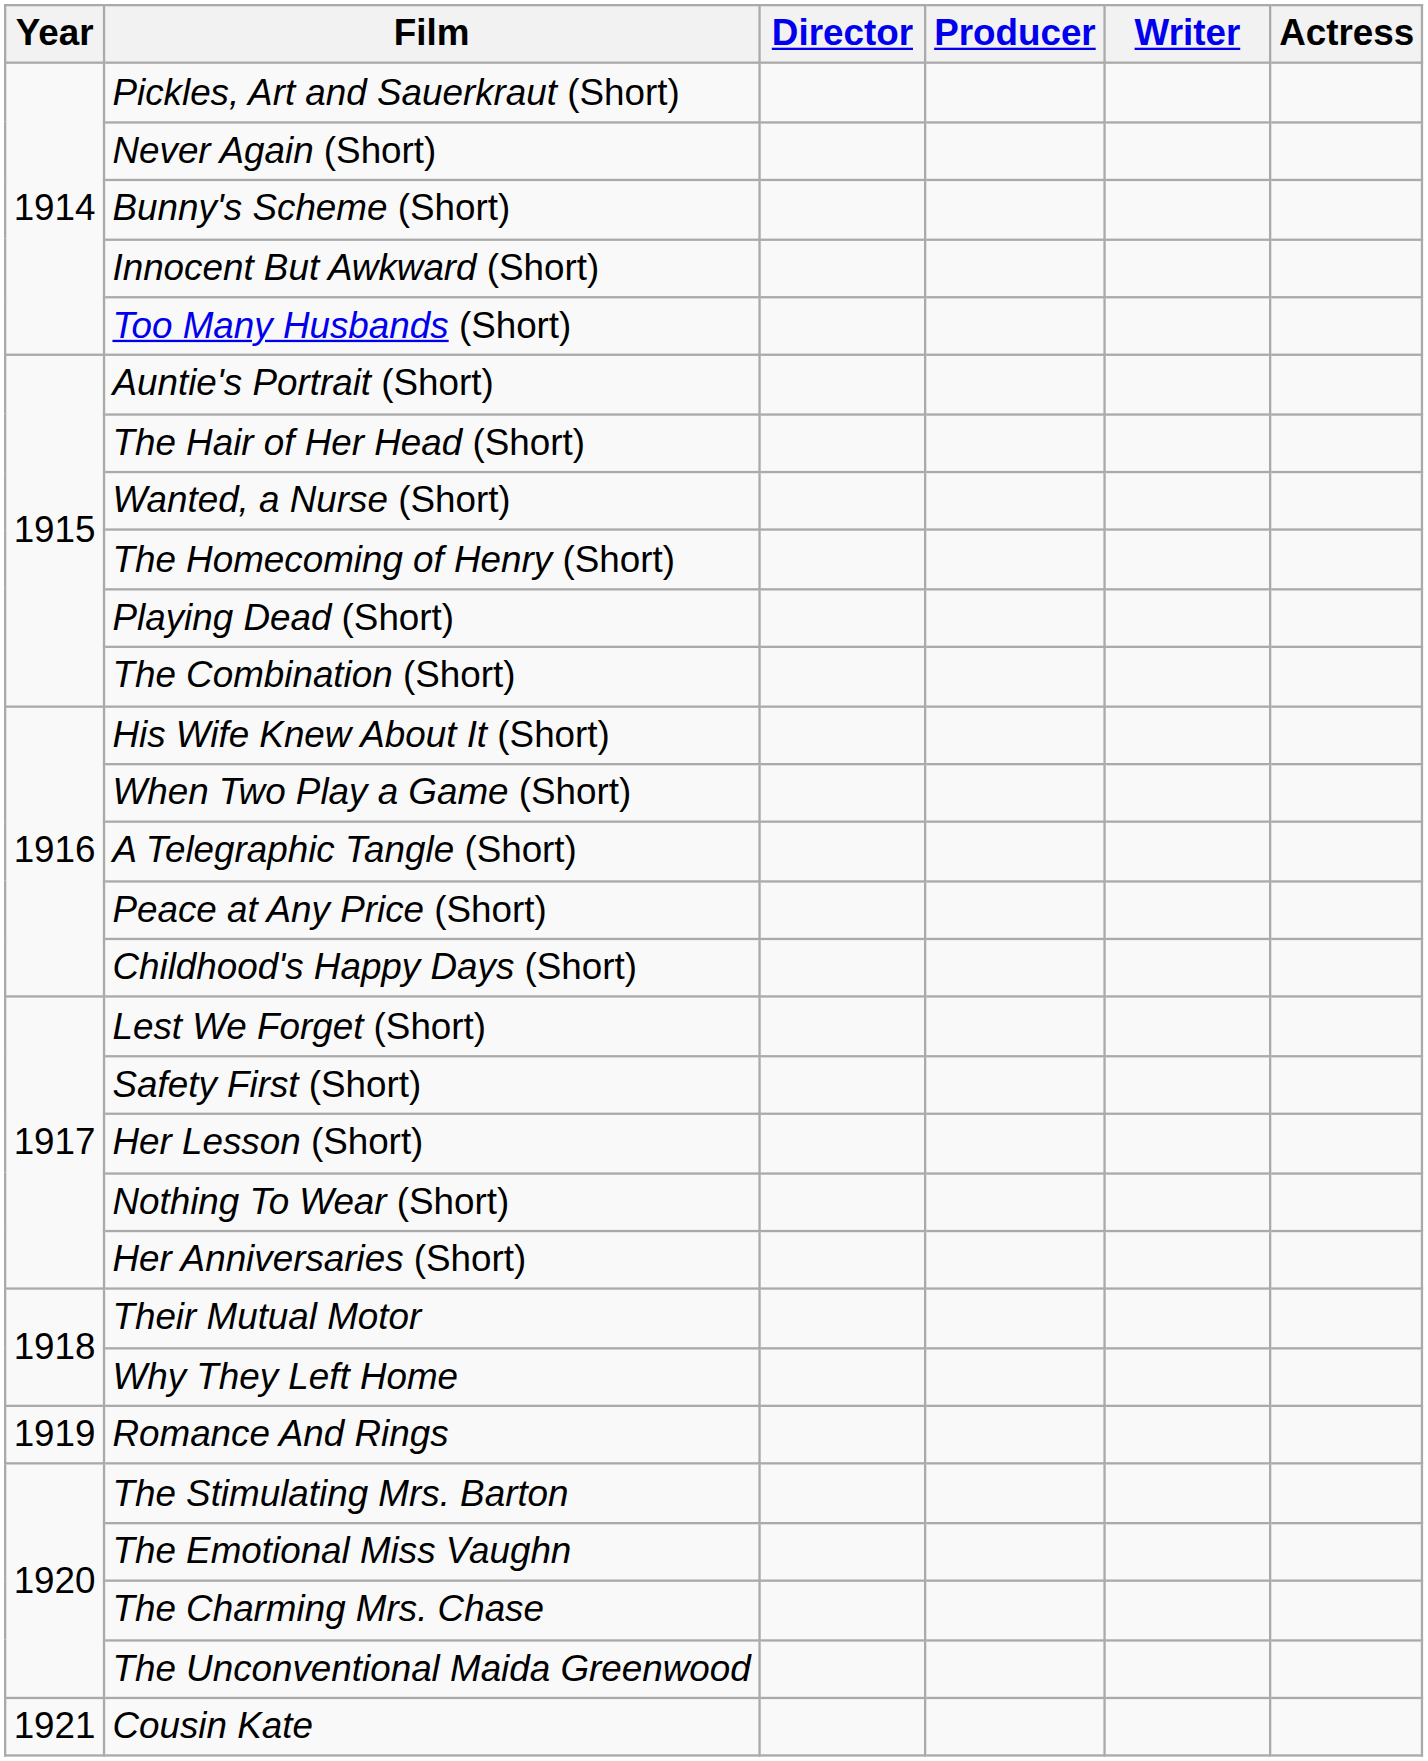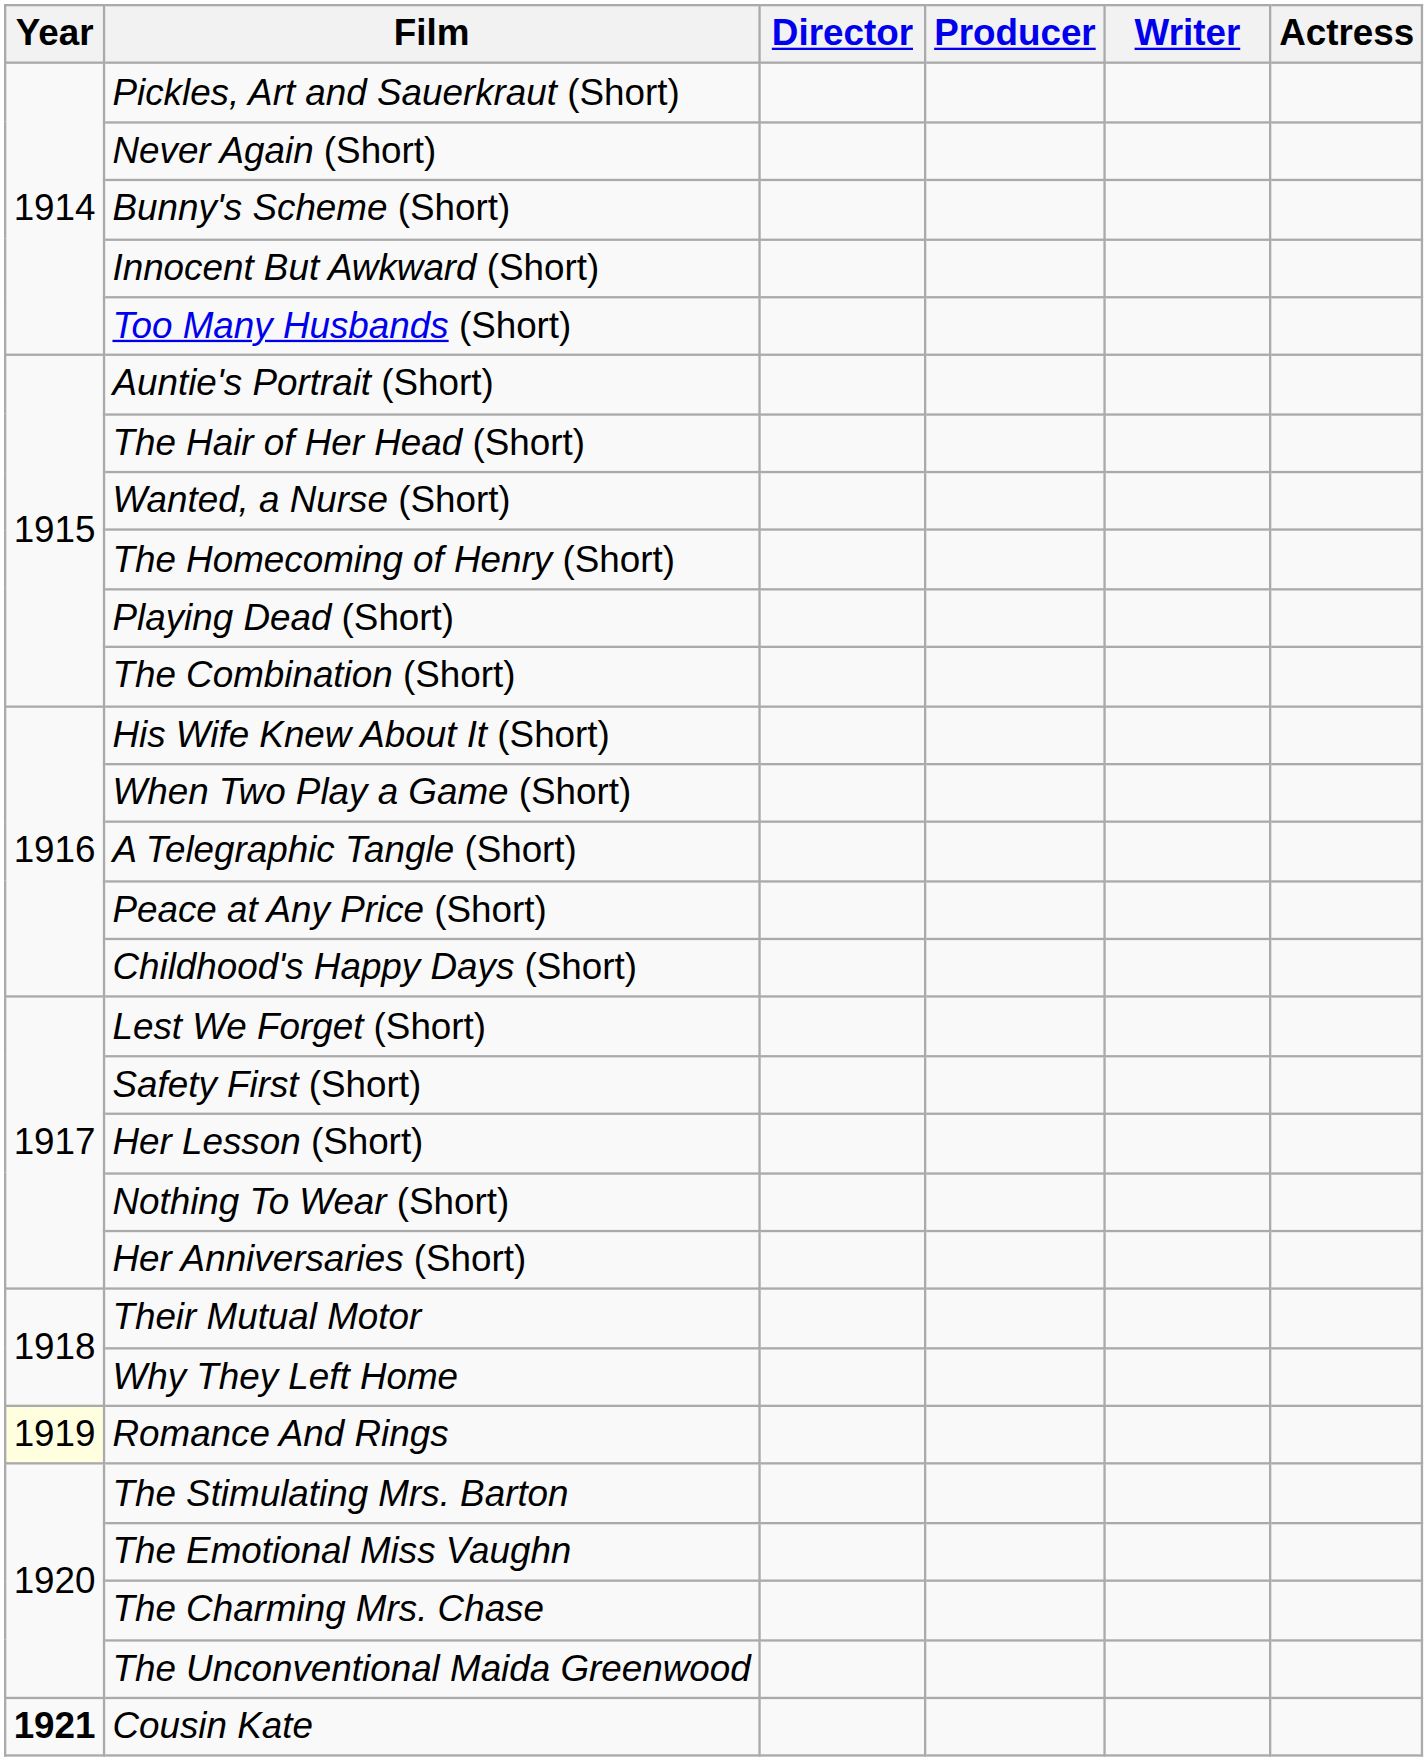(55, 1434) no background -> (55, 1434) lightyellow background
(55, 1726) normal -> (55, 1726) bold
